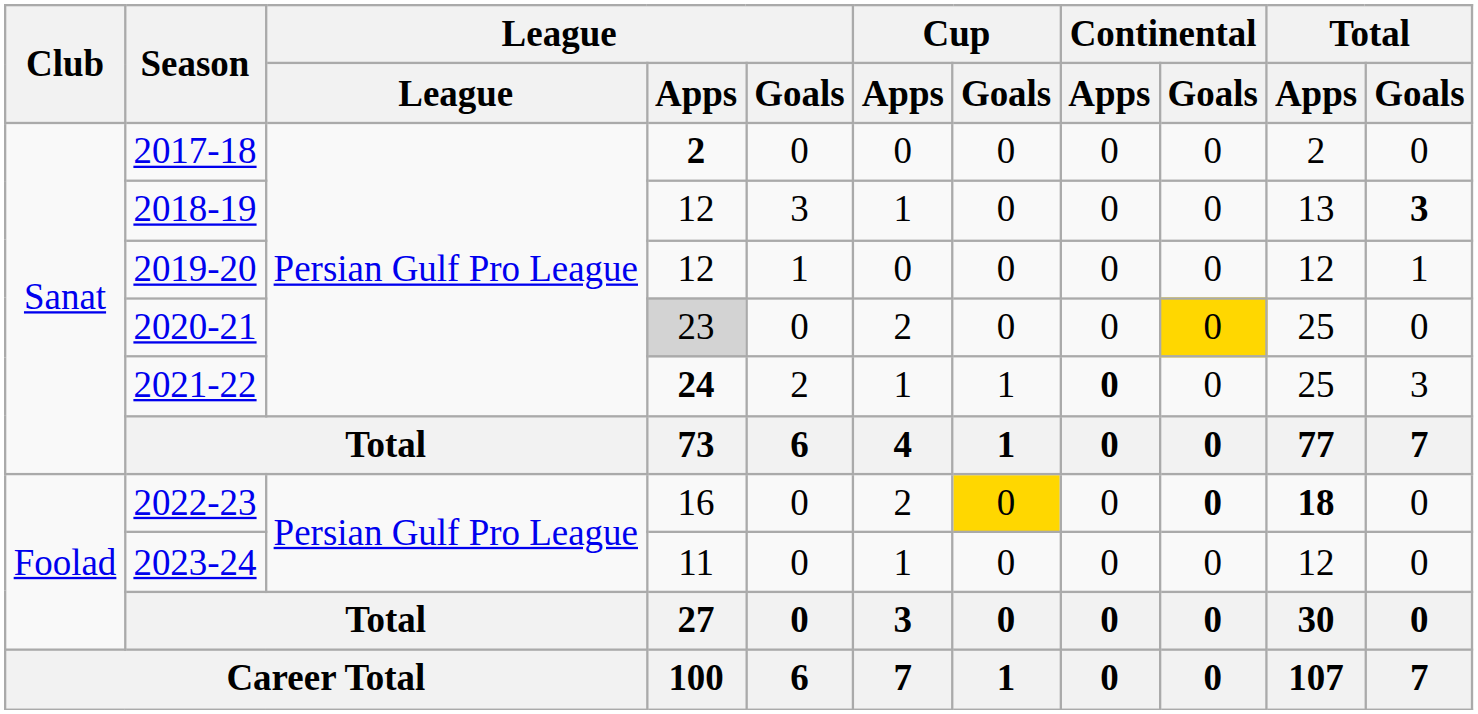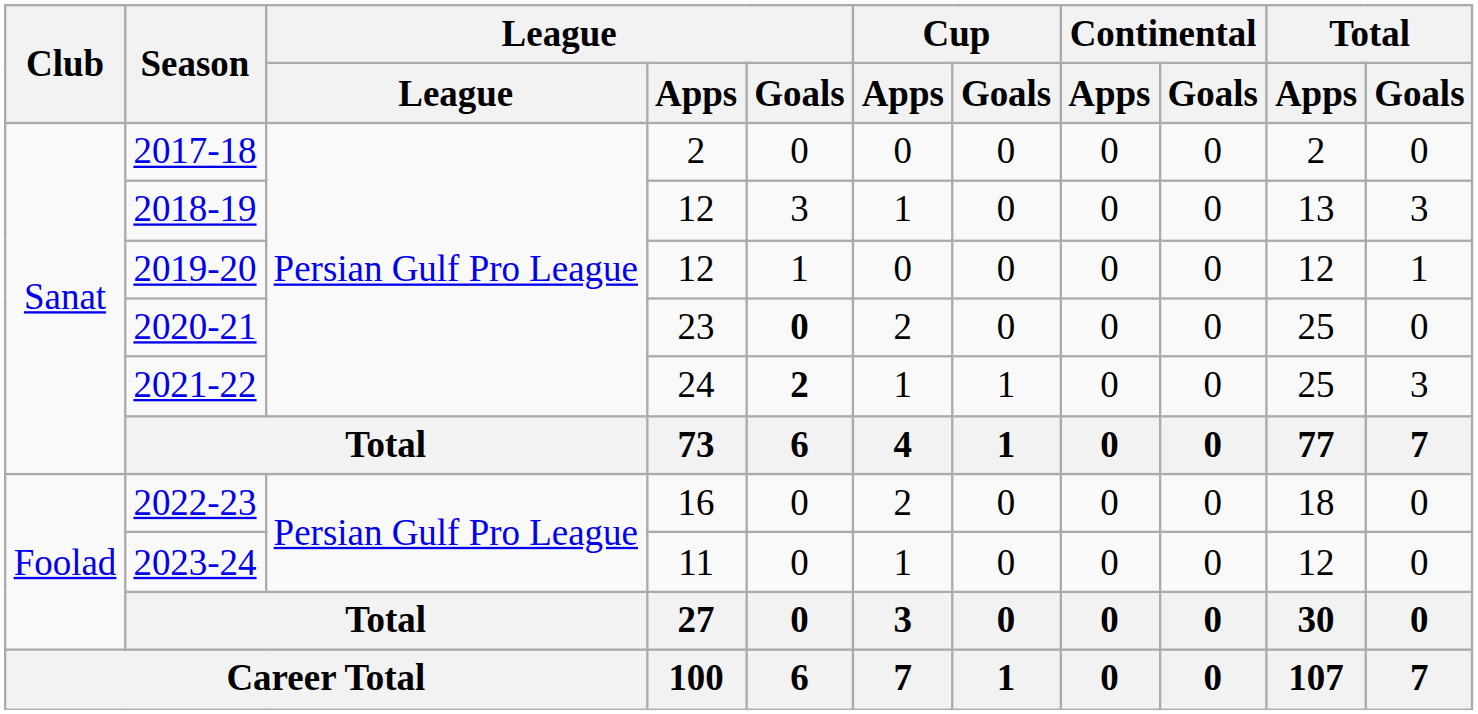(696, 151) bold -> (696, 151) normal
(1419, 209) bold -> (1419, 209) normal
(696, 326) lightgrey background -> (696, 326) no background
(799, 326) normal -> (799, 326) bold
(1213, 326) gold background -> (1213, 326) no background
(696, 385) bold -> (696, 385) normal
(799, 385) normal -> (799, 385) bold
(1109, 385) bold -> (1109, 385) normal
(1006, 502) gold background -> (1006, 502) no background
(1213, 502) bold -> (1213, 502) normal
(1316, 502) bold -> (1316, 502) normal
